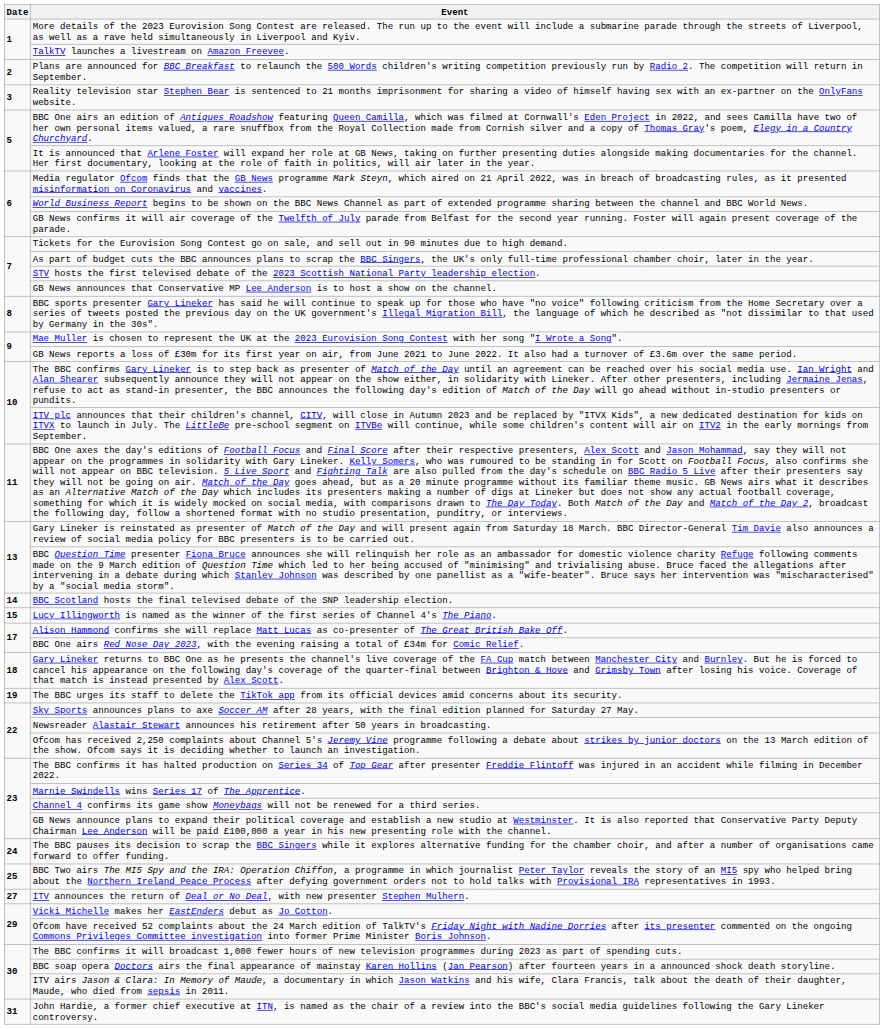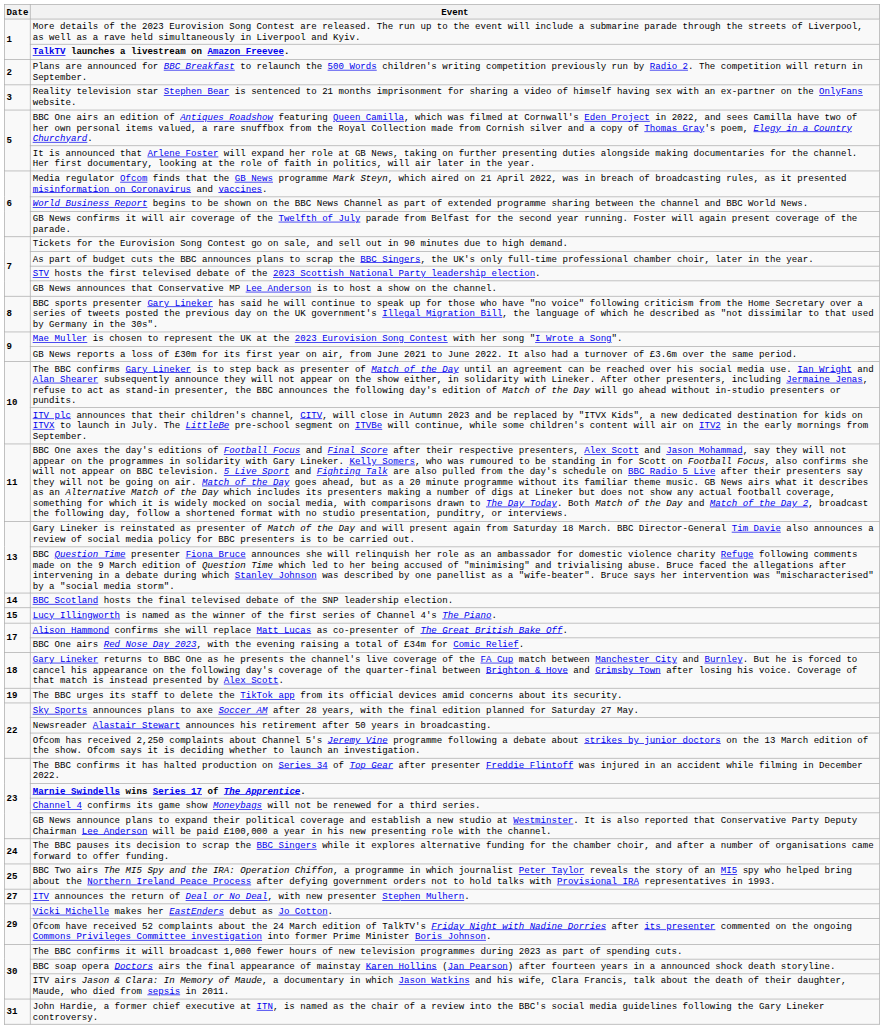(161, 52) normal -> (161, 52) bold
(169, 791) normal -> (169, 791) bold
